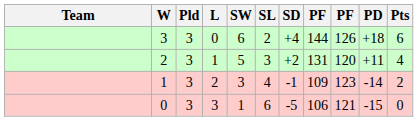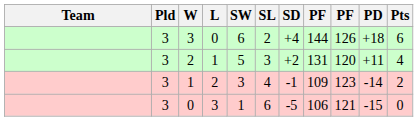columns swapped: (189, 15) <-> (164, 15)
